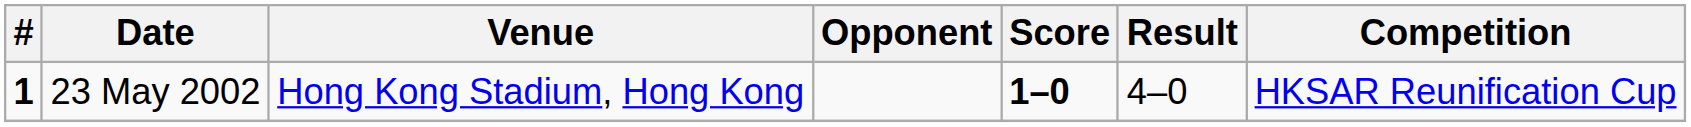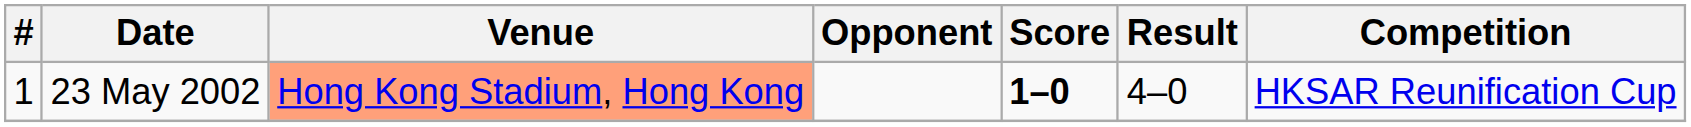(24, 90) bold -> (24, 90) normal
(541, 90) no background -> (541, 90) lightsalmon background
